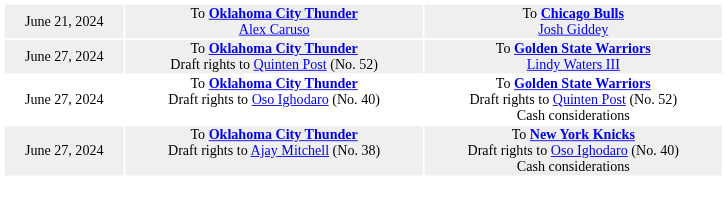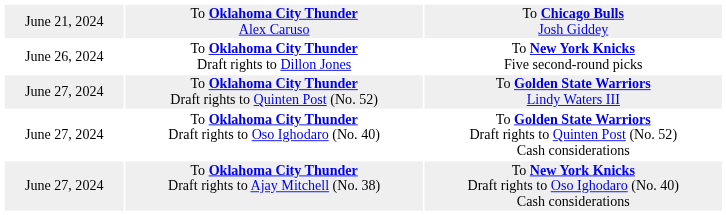+ row: (274, 56)
